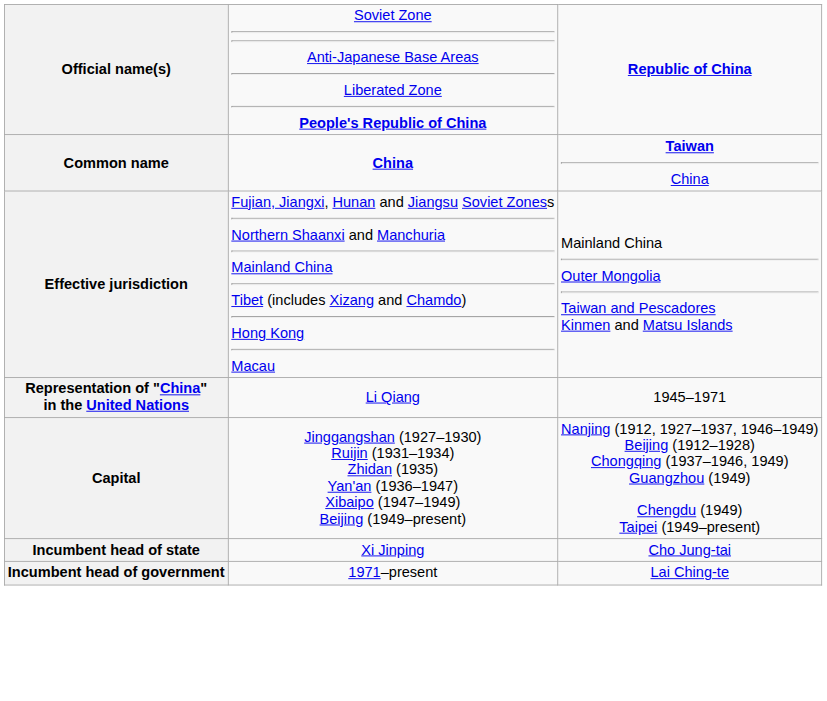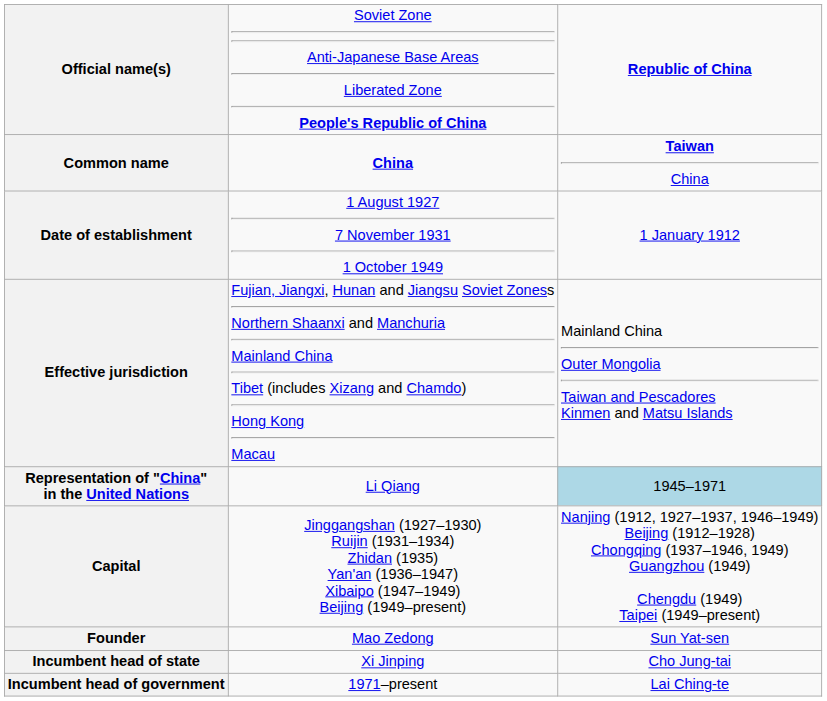+ row: (116, 235)
(690, 397) no background -> (690, 486) lightblue background
+ row: (116, 638)
